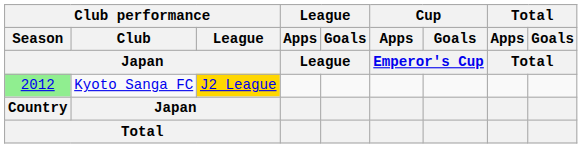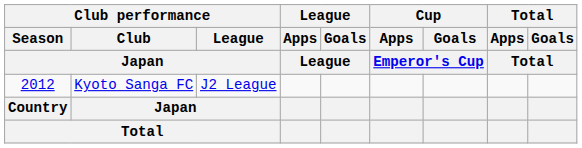(38, 85) lightgreen background -> (38, 85) no background
(238, 85) gold background -> (238, 85) no background
